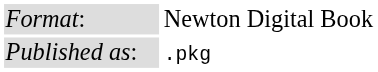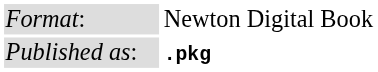(187, 55) normal -> (187, 53) bold
